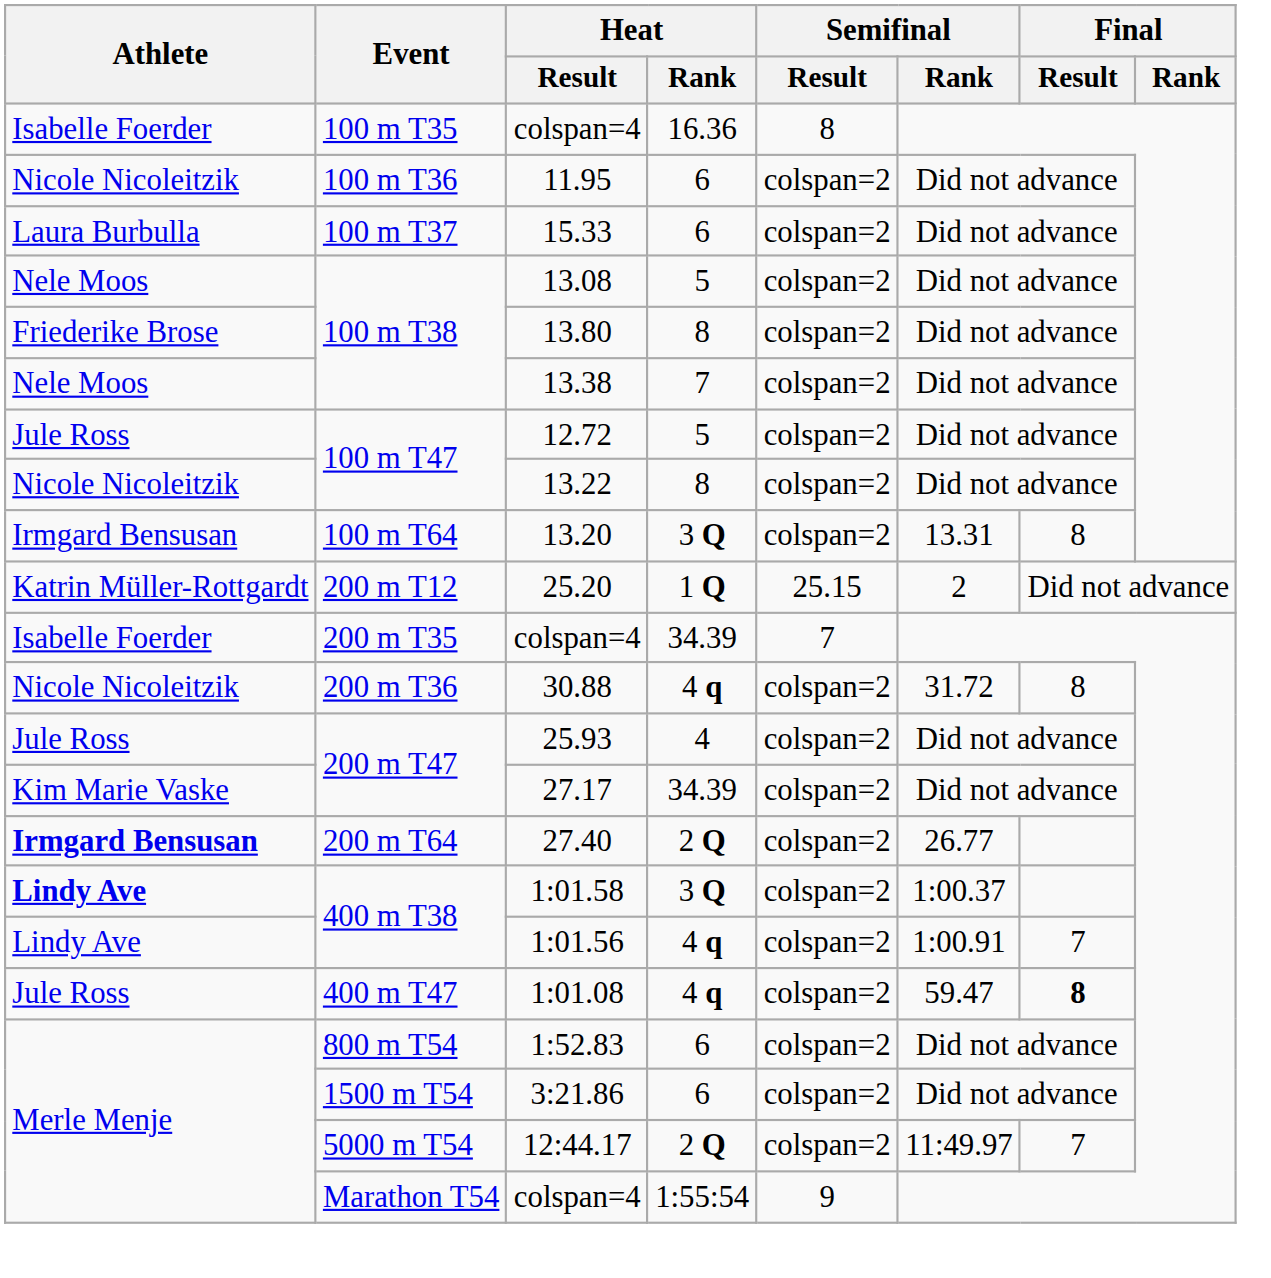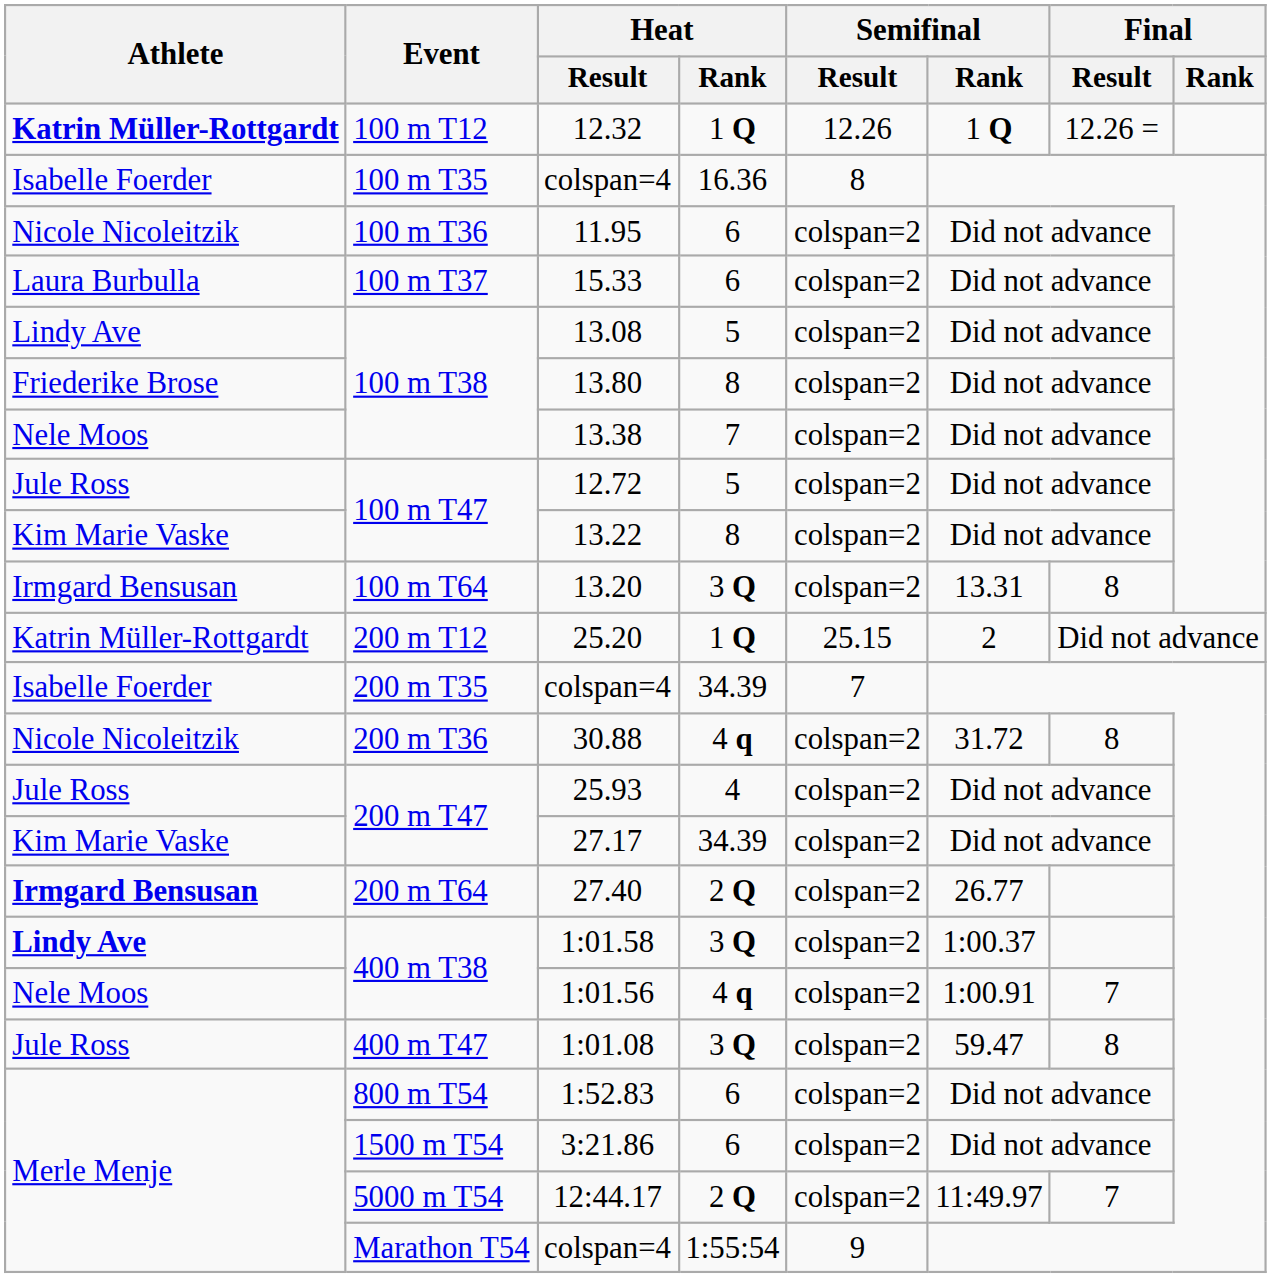+ row: (420, 129)
(80, 281) Nele Moos -> (77, 332) Lindy Ave
(126, 484) Nicole Nicoleitzik -> (121, 535) Kim Marie Vaske
(77, 942) Lindy Ave -> (80, 993) Nele Moos
(702, 993) 4 q -> (732, 1044) 3 Q
(1078, 993) bold -> (1112, 1044) normal
